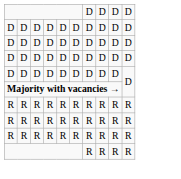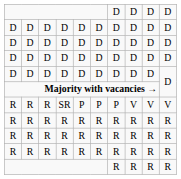+ row: (13, 105)
